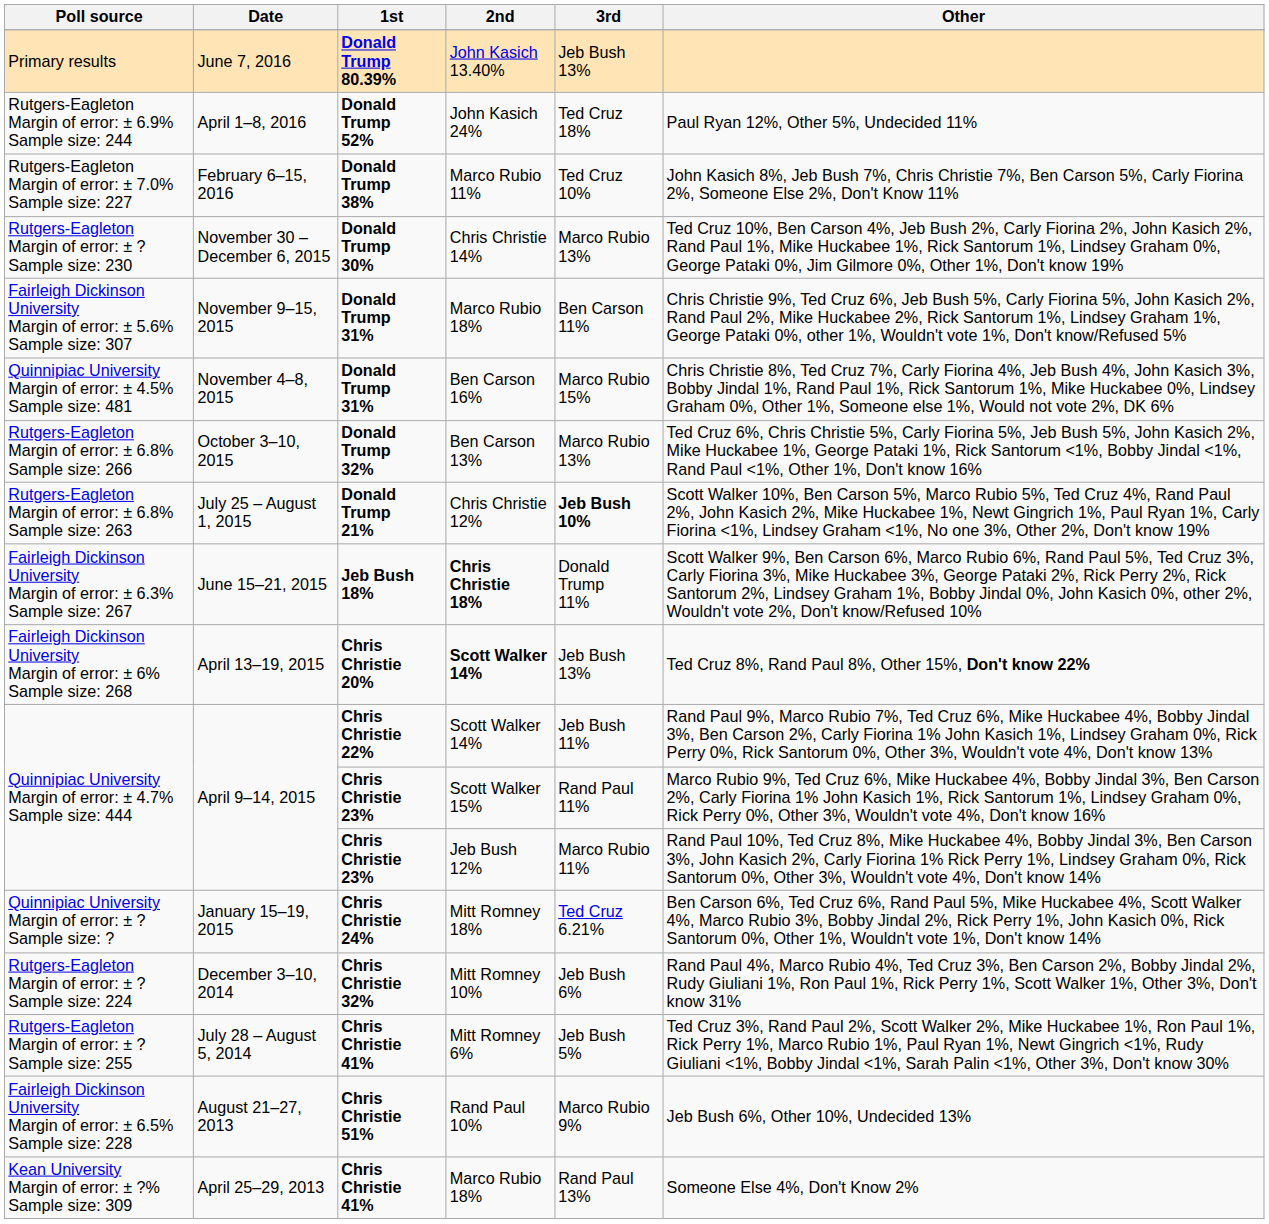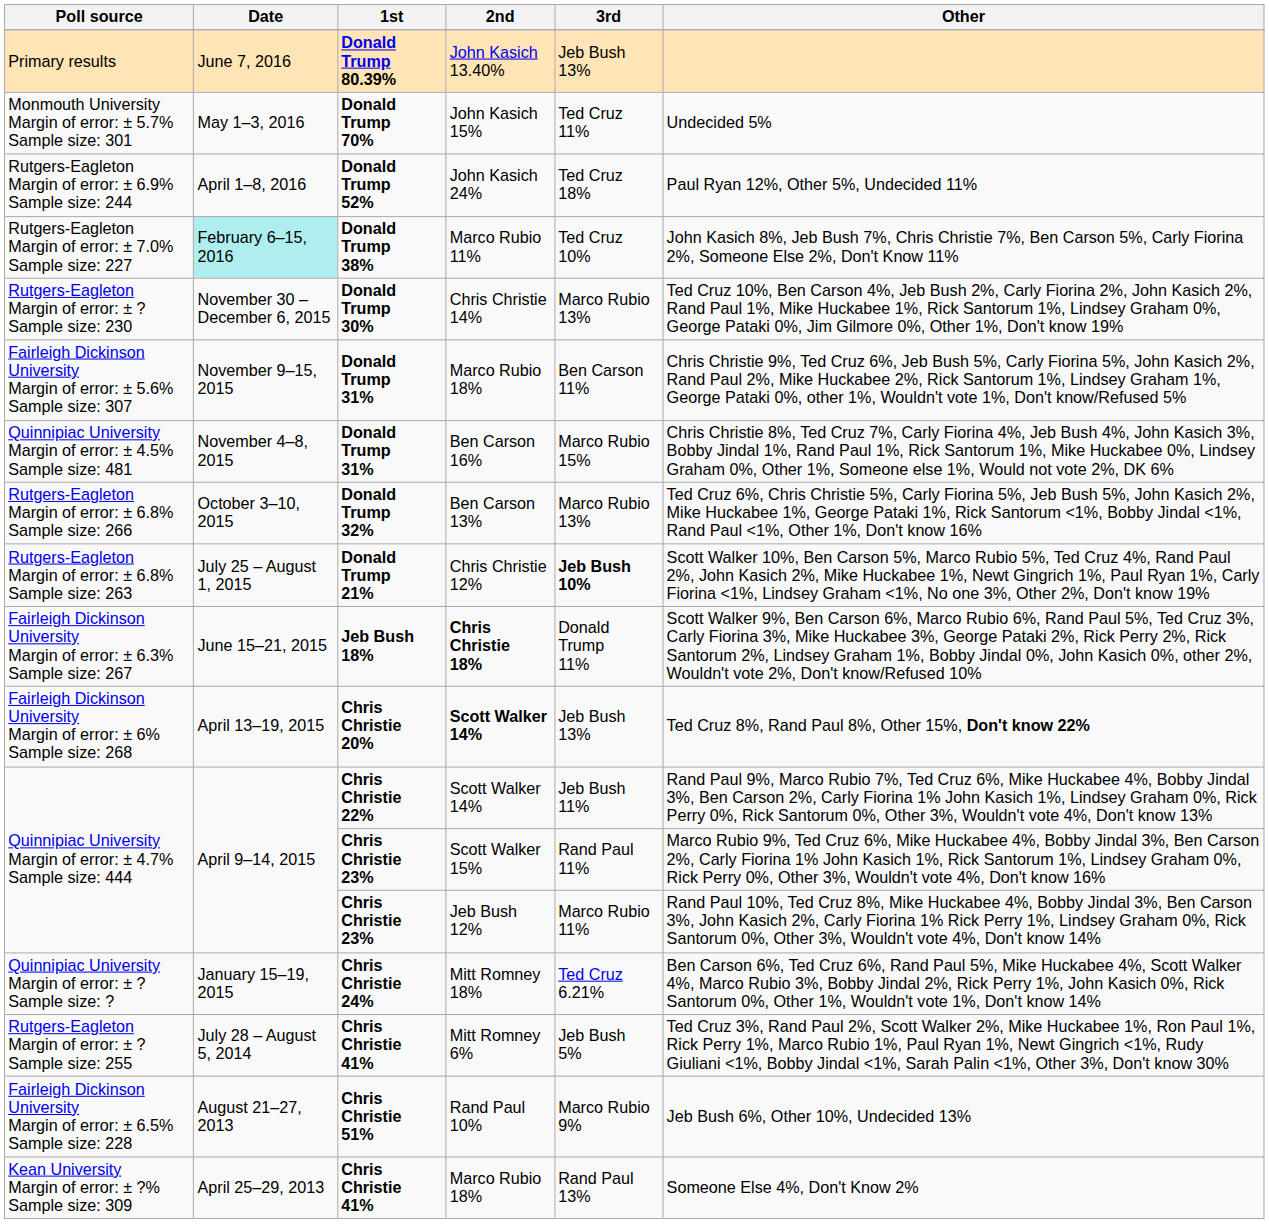+ row: (91, 123)
(252, 185) no background -> (252, 247) paleturquoise background
- row: (77, 983)
